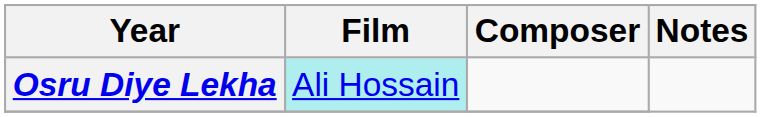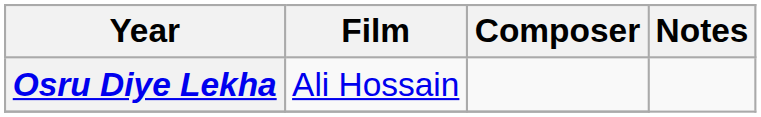(376, 84) paleturquoise background -> (376, 84) no background
